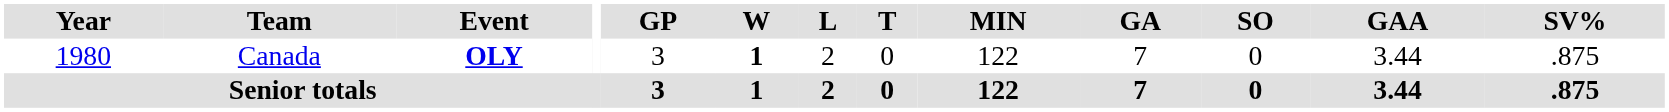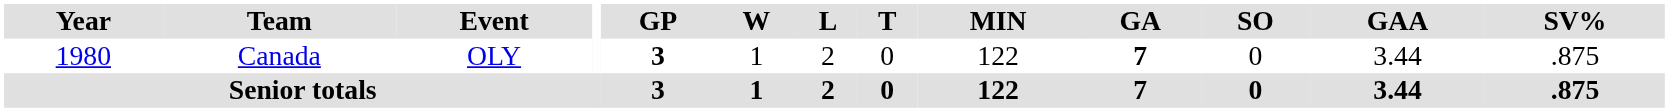(494, 55) bold -> (494, 55) normal
(658, 55) normal -> (658, 55) bold
(756, 55) bold -> (756, 55) normal
(1140, 55) normal -> (1140, 55) bold
